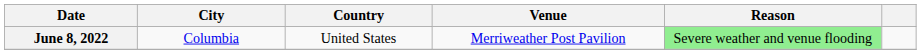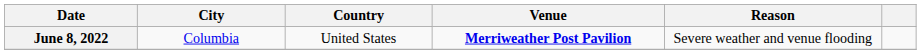(548, 37) normal -> (548, 37) bold
(773, 37) lightgreen background -> (773, 37) no background
